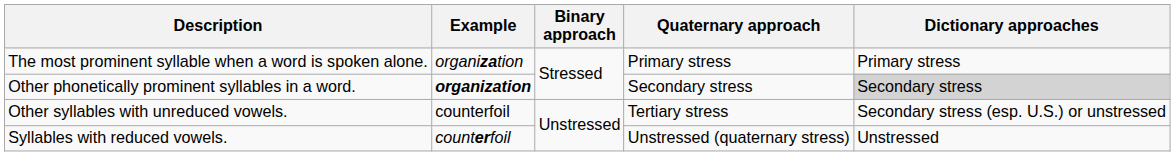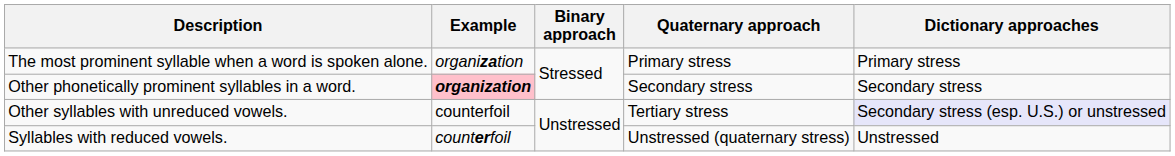(483, 86) no background -> (483, 86) pink background
(920, 86) lightgrey background -> (920, 86) no background
(1012, 112) no background -> (1012, 112) lavender background
